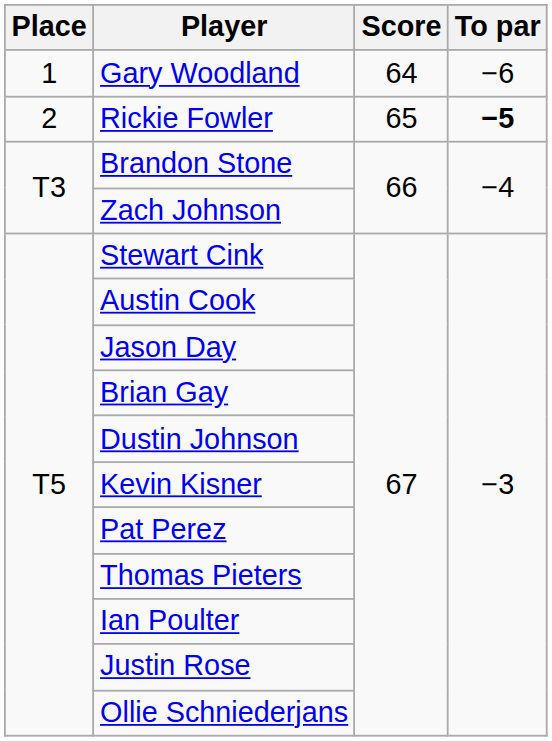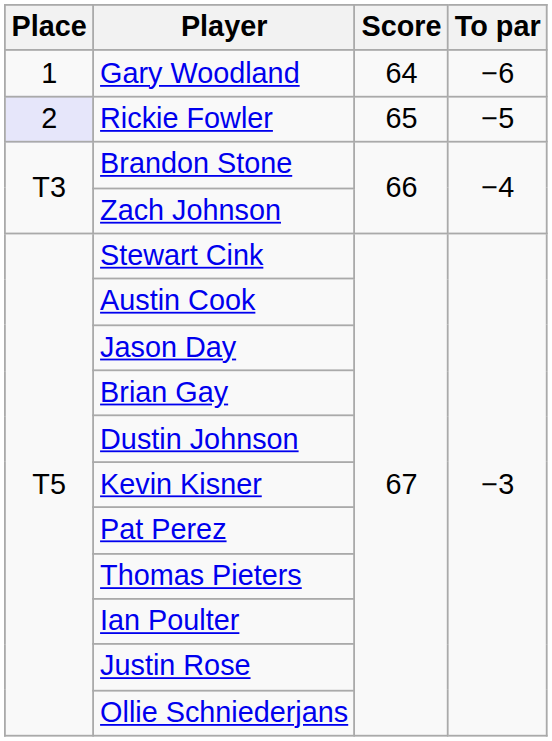(49, 118) no background -> (49, 118) lavender background
(498, 118) bold -> (498, 118) normal
